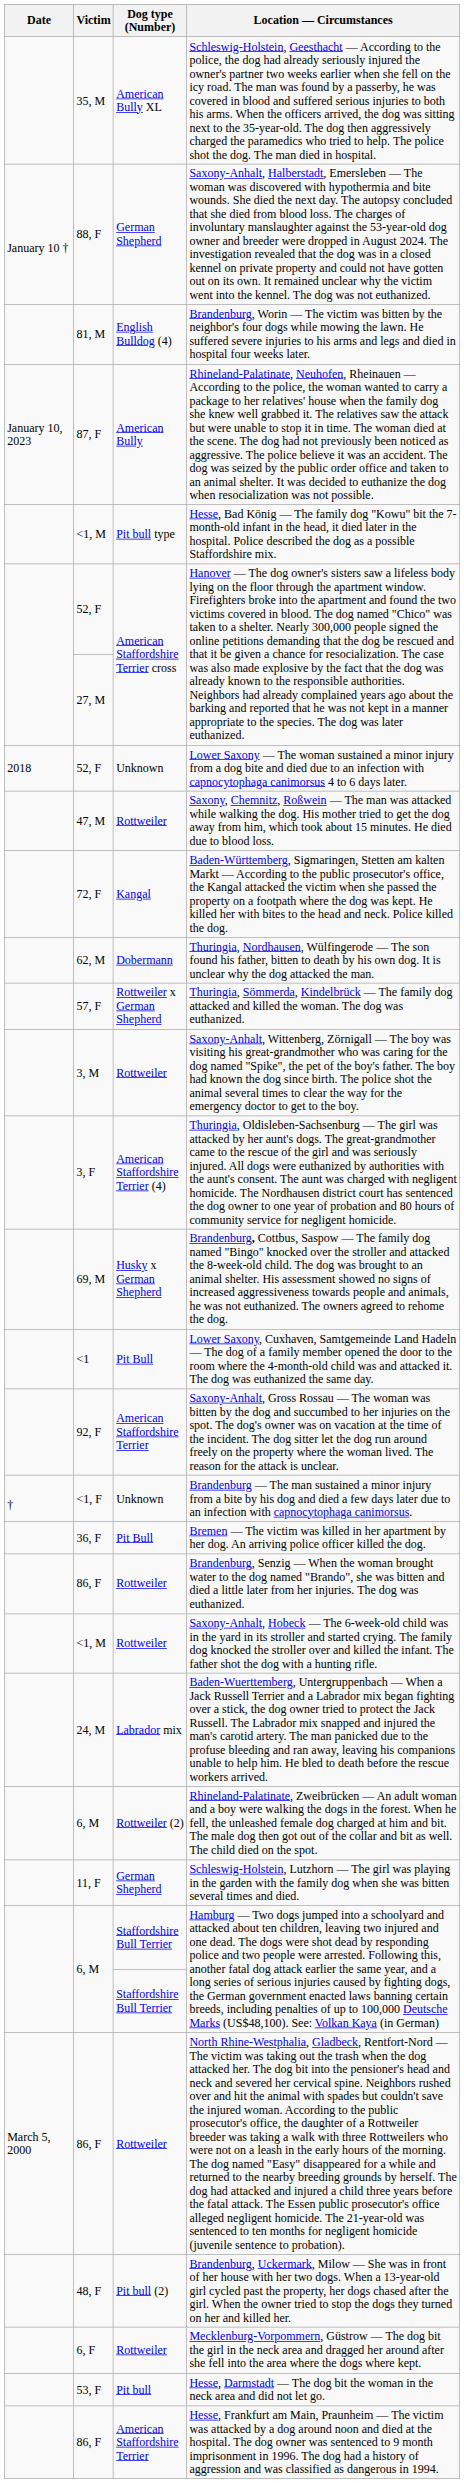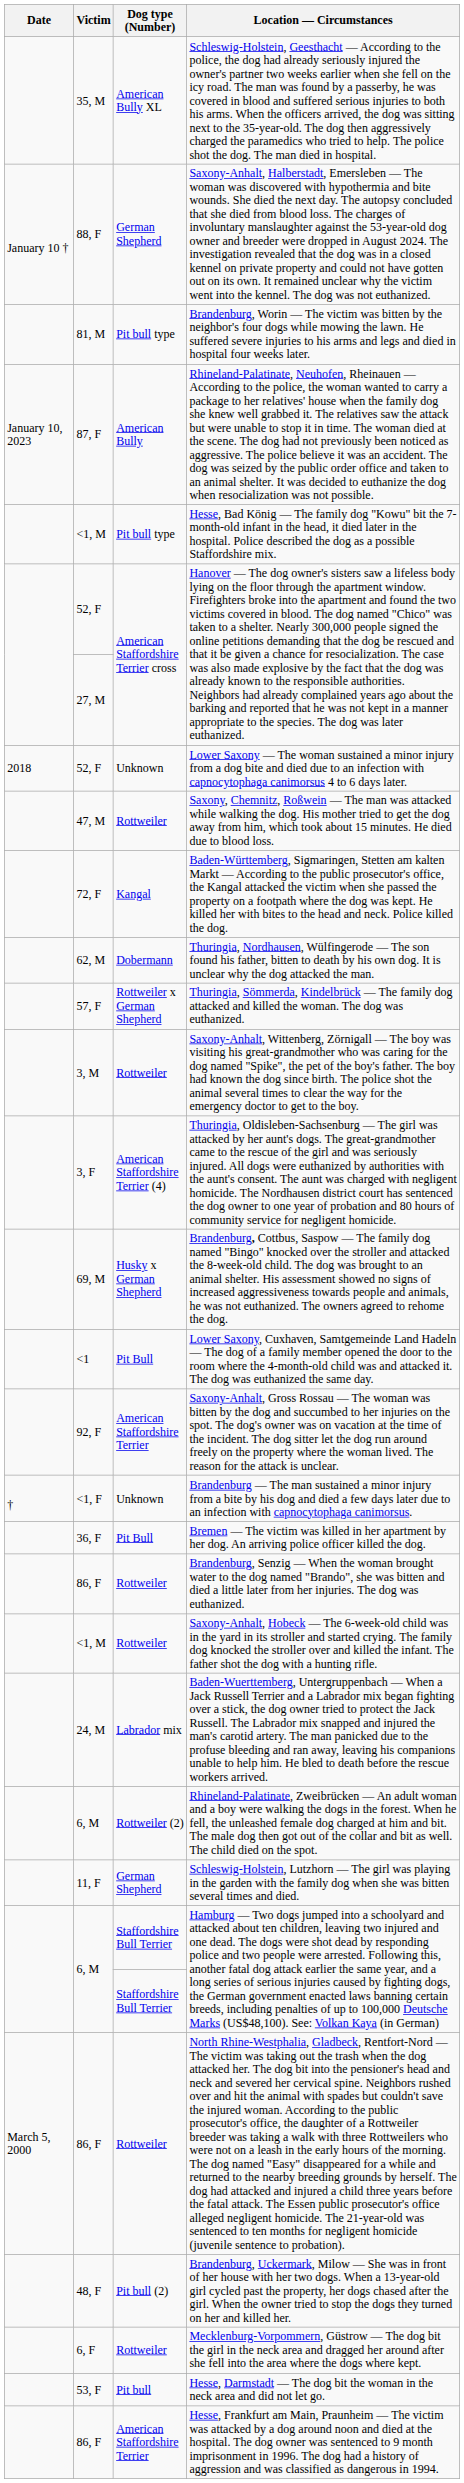(144, 334) English Bulldog (4) -> (145, 334) Pit bull type
